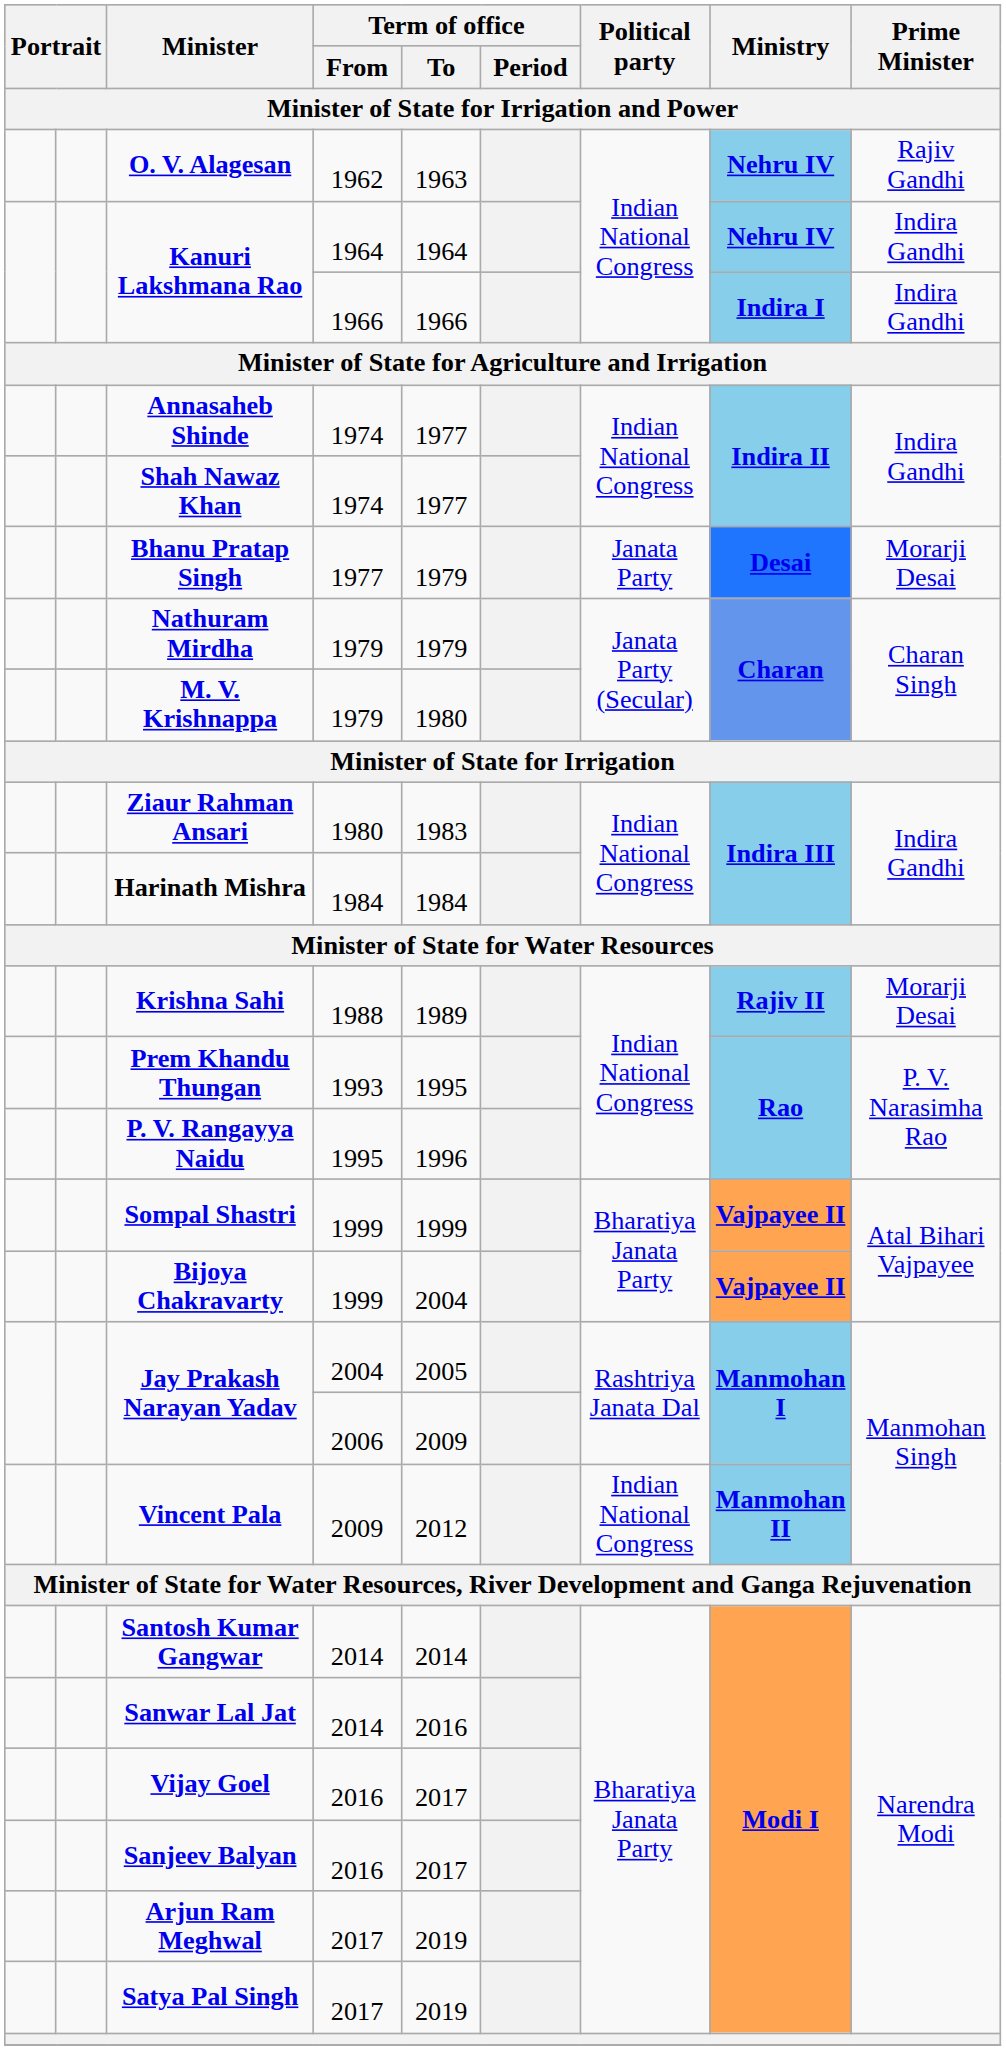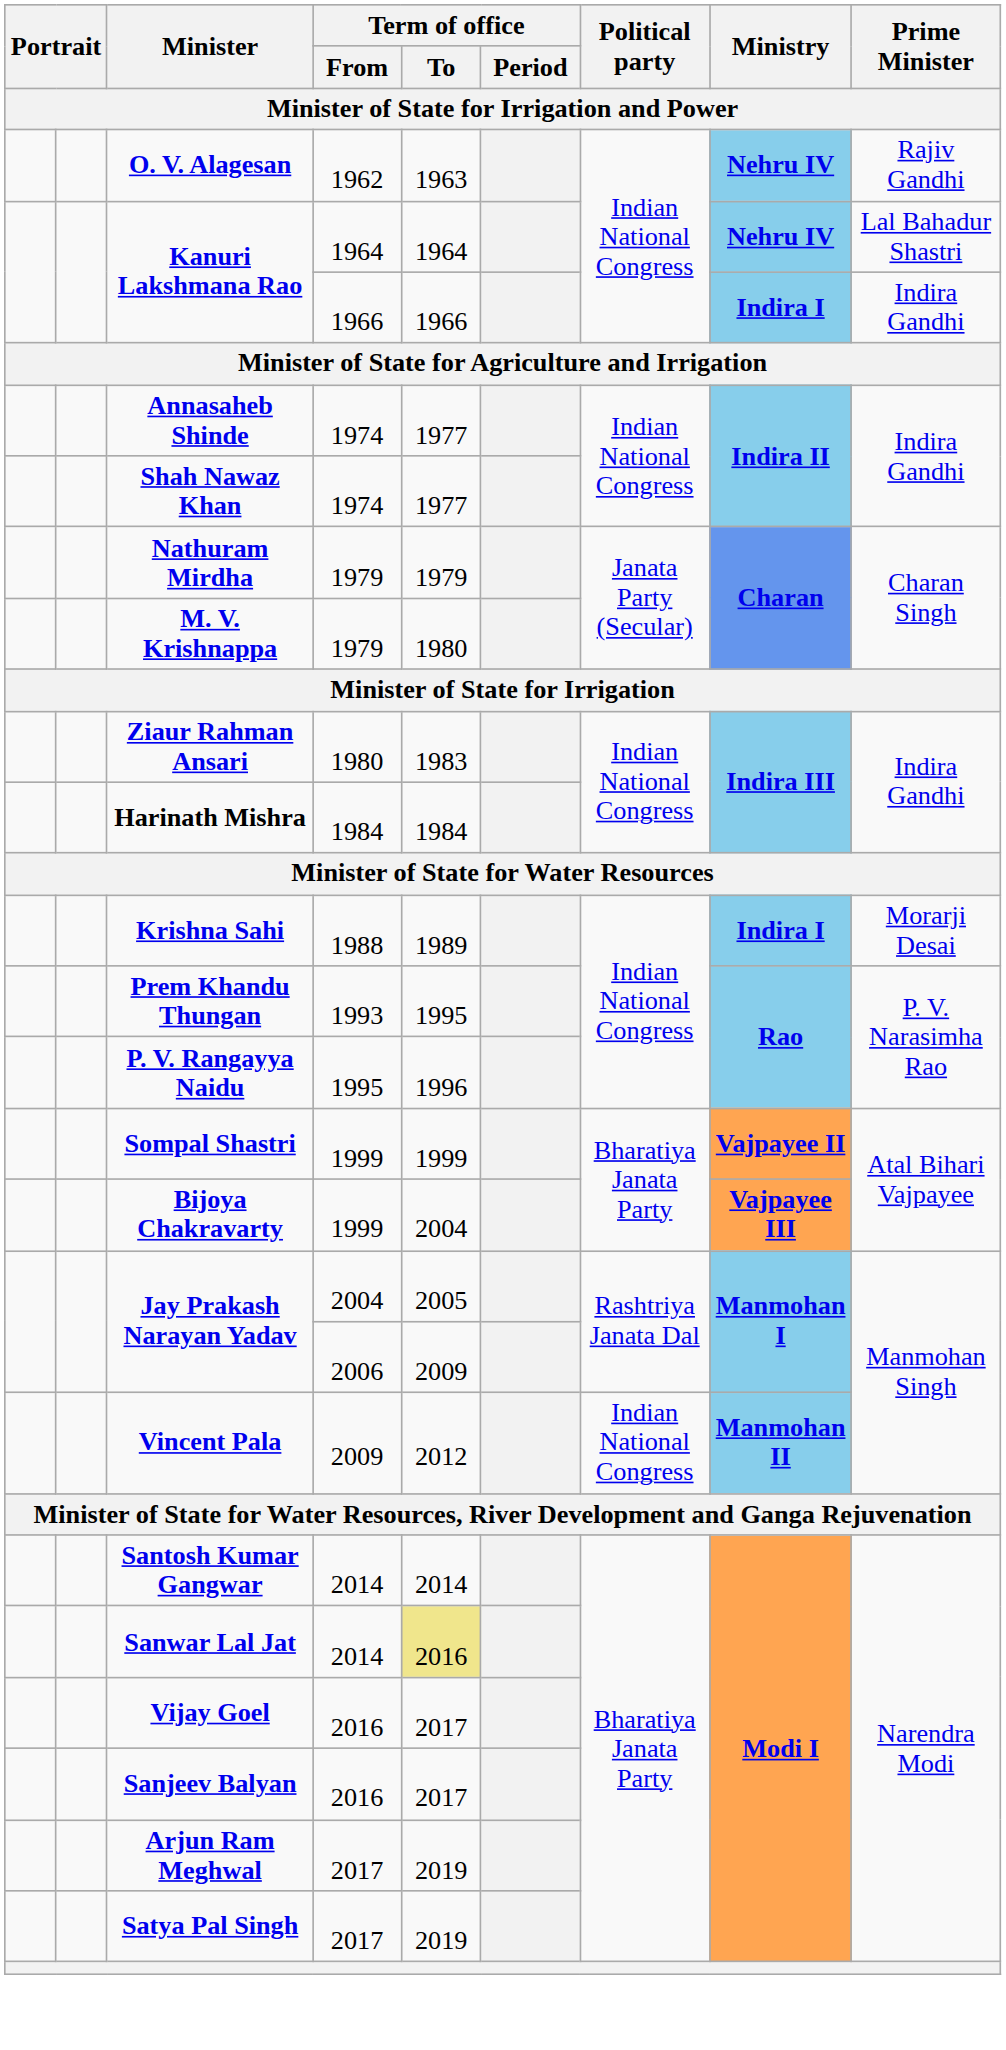(926, 236) Indira Gandhi -> (926, 236) Lal Bahadur Shastri
- row: (210, 562)
(781, 1001) Rajiv II -> (781, 929) Indira I
(781, 1285) Vajpayee II -> (781, 1214) Vajpayee III
(441, 1727) no background -> (441, 1656) khaki background
